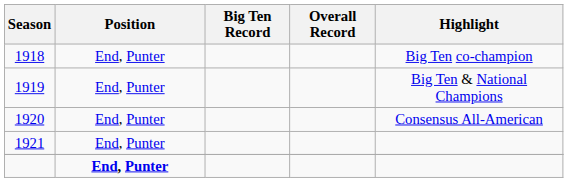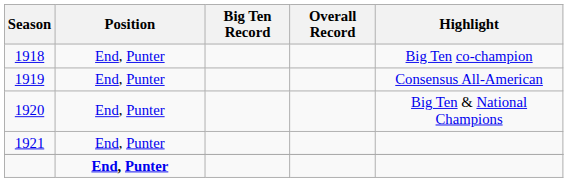(469, 87) Big Ten & National Champions -> (469, 79) Consensus All-American
(469, 119) Consensus All-American -> (469, 111) Big Ten & National Champions
